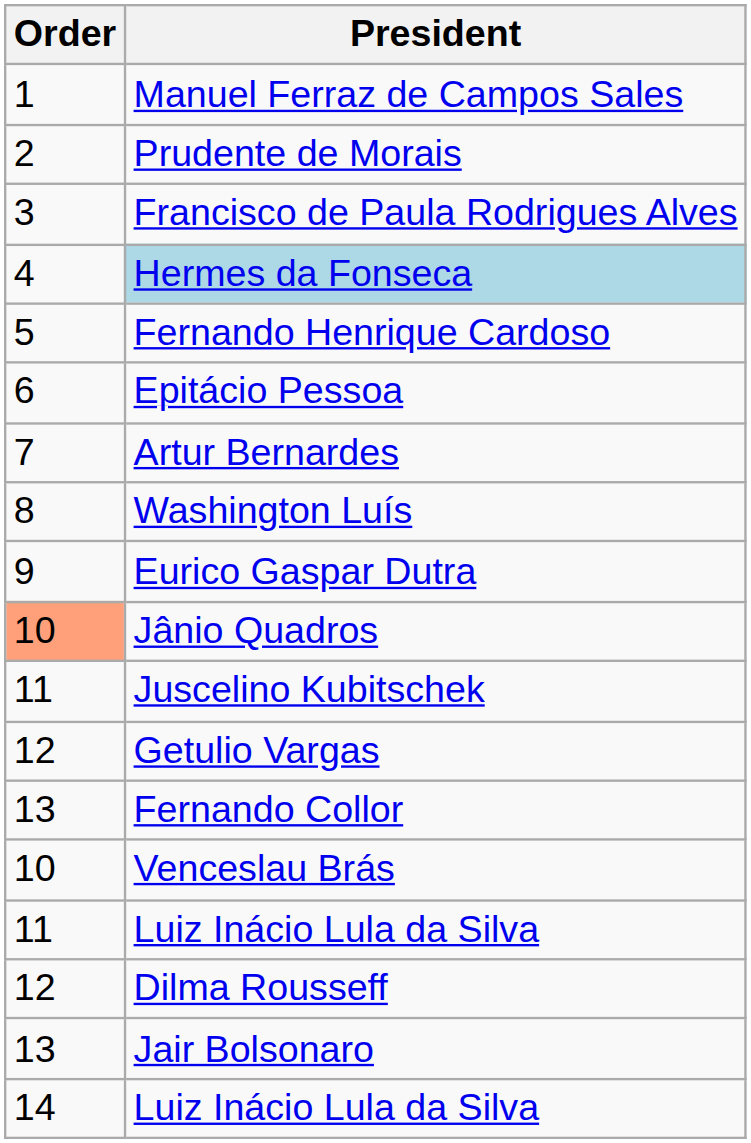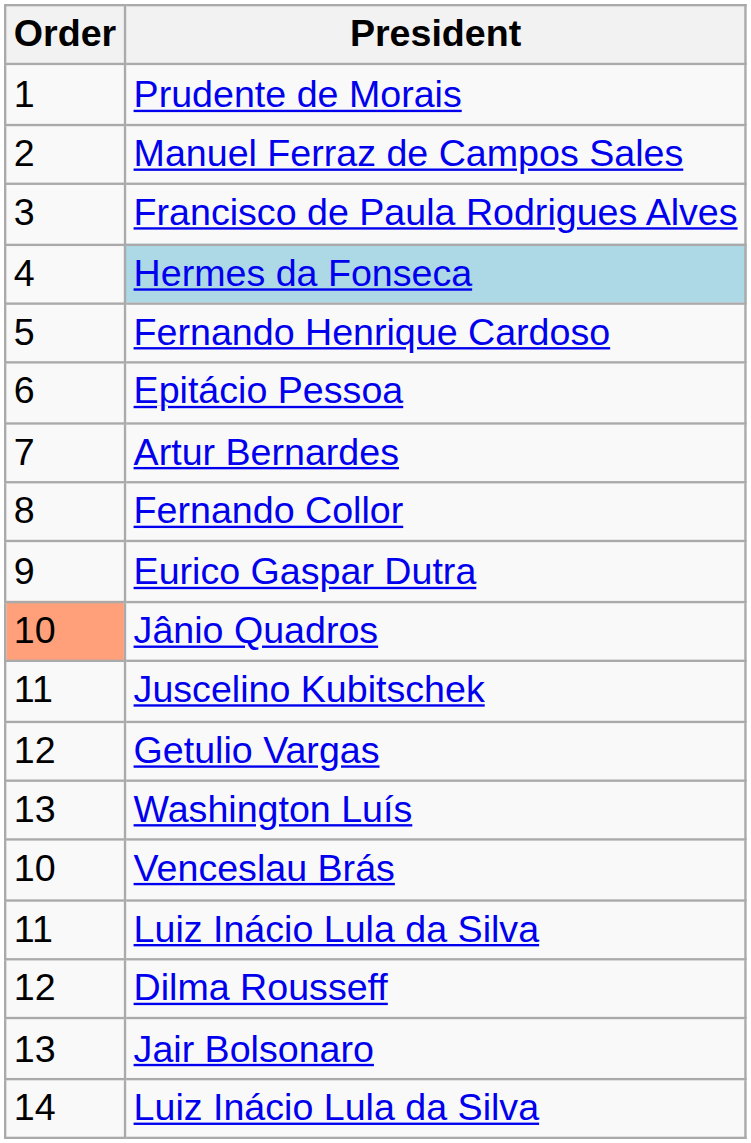(408, 93) Manuel Ferraz de Campos Sales -> (298, 93) Prudente de Morais
(298, 153) Prudente de Morais -> (408, 153) Manuel Ferraz de Campos Sales
(273, 511) Washington Luís -> (268, 511) Fernando Collor
(268, 809) Fernando Collor -> (273, 809) Washington Luís
